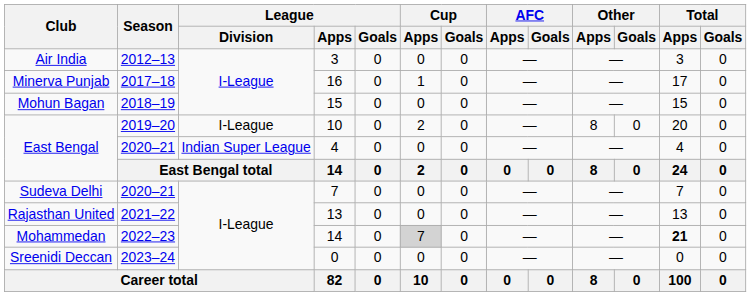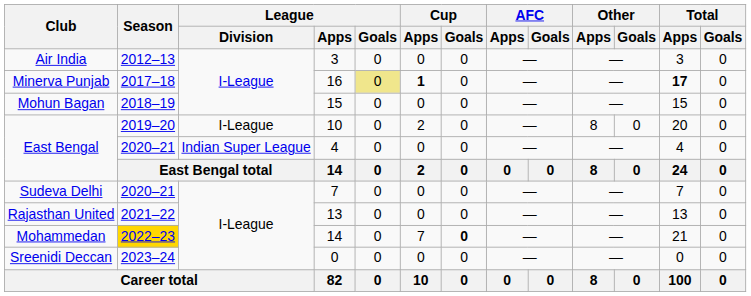(378, 81) no background -> (378, 81) khaki background
(421, 81) normal -> (421, 81) bold
(680, 81) normal -> (680, 81) bold
(148, 236) no background -> (148, 236) gold background
(421, 236) lightgrey background -> (421, 236) no background
(464, 236) normal -> (464, 236) bold
(680, 236) bold -> (680, 236) normal
